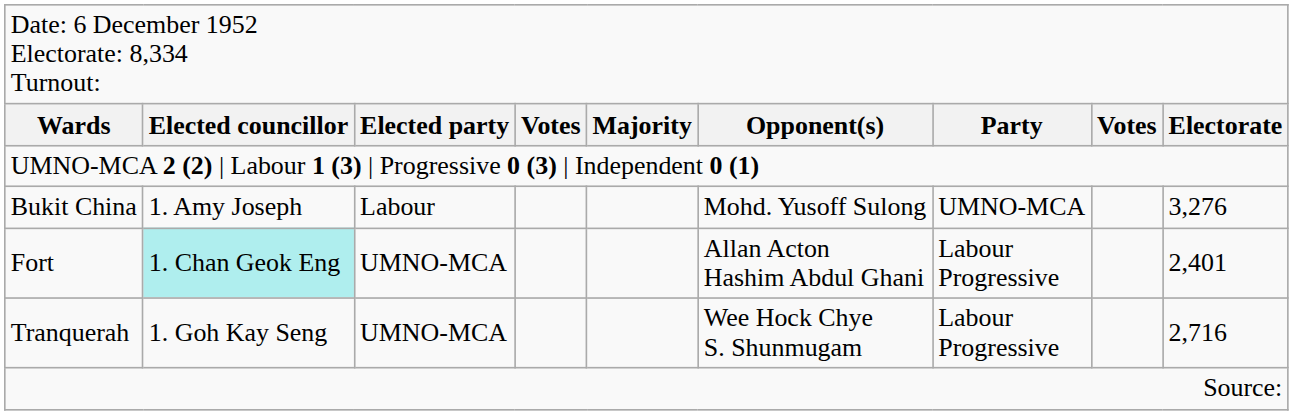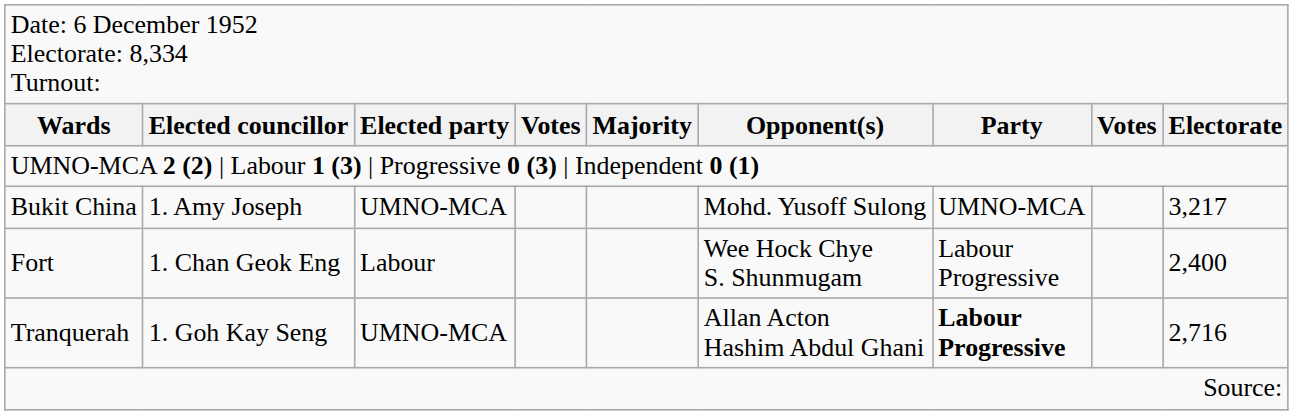(398, 206) Labour -> (434, 206) UMNO-MCA
(1198, 206) 3,276 -> (1198, 206) 3,217
(244, 262) paleturquoise background -> (244, 262) no background
(434, 262) UMNO-MCA -> (398, 262) Labour
(814, 262) Allan Acton Hashim Abdul Ghani -> (788, 262) Wee Hock Chye S. Shunmugam
(1198, 262) 2,401 -> (1198, 262) 2,400
(788, 332) Wee Hock Chye S. Shunmugam -> (814, 332) Allan Acton Hashim Abdul Ghani
(999, 332) normal -> (1002, 332) bold
